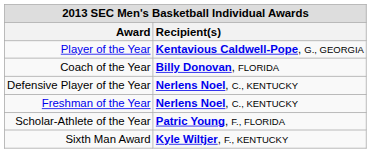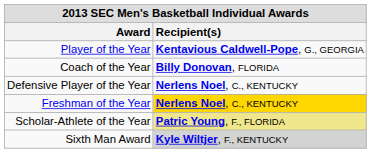(227, 104) no background -> (227, 104) gold background
(220, 122) no background -> (220, 122) khaki background
(222, 140) no background -> (222, 140) lightgrey background
